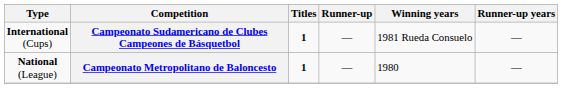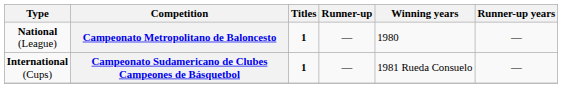rows swapped: (179, 68) <-> (179, 37)
